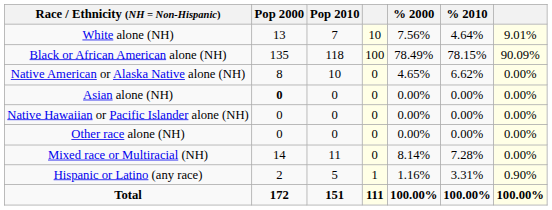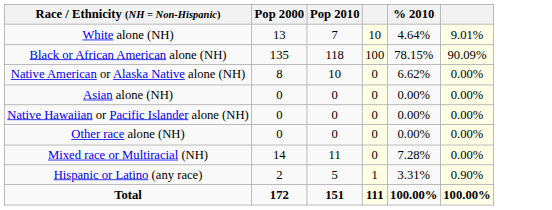- column: (414, 14)
(279, 94) bold -> (279, 94) normal
